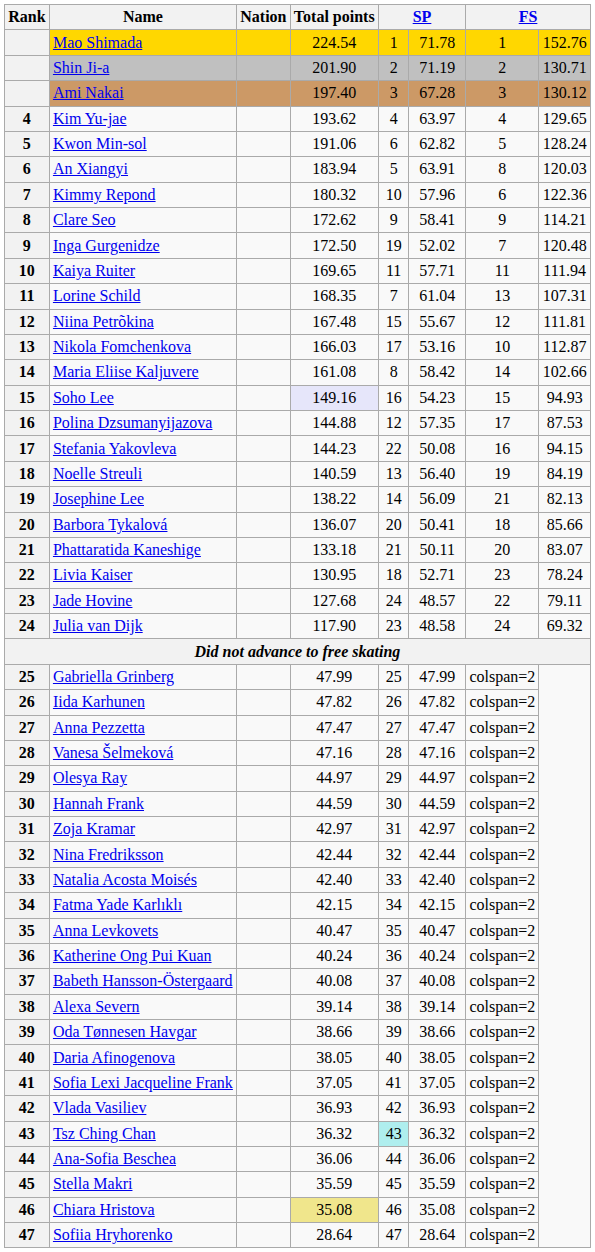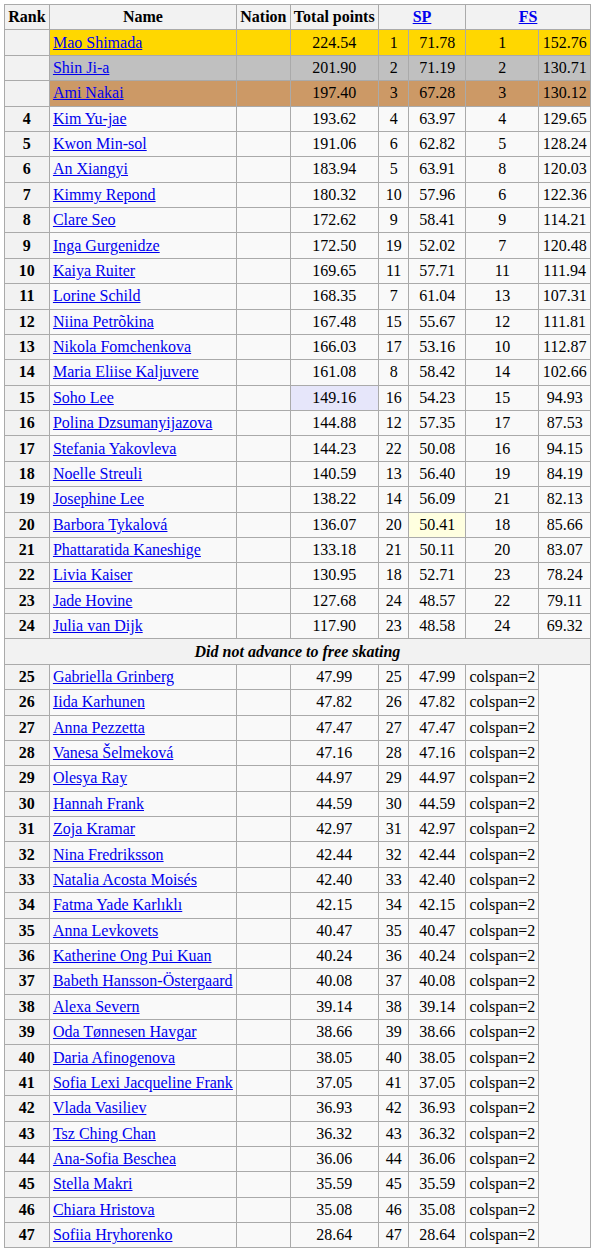(437, 524) no background -> (437, 524) lightyellow background
(394, 1133) paleturquoise background -> (394, 1133) no background
(334, 1209) khaki background -> (334, 1209) no background
